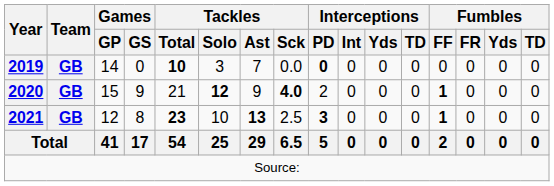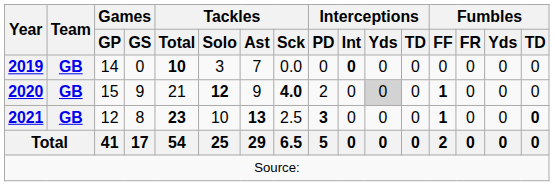(323, 67) bold -> (323, 67) normal
(351, 67) normal -> (351, 67) bold
(383, 92) no background -> (383, 92) lightgrey background
(535, 117) normal -> (535, 117) bold
